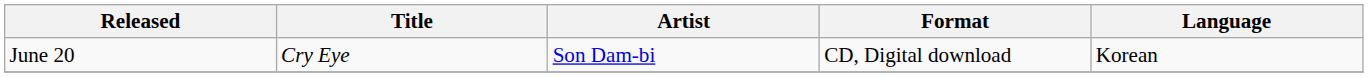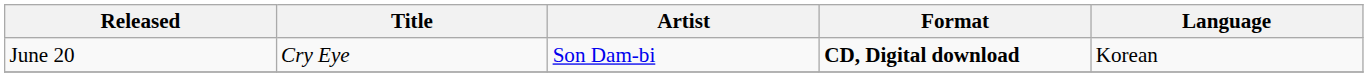(918, 54) normal -> (922, 54) bold
